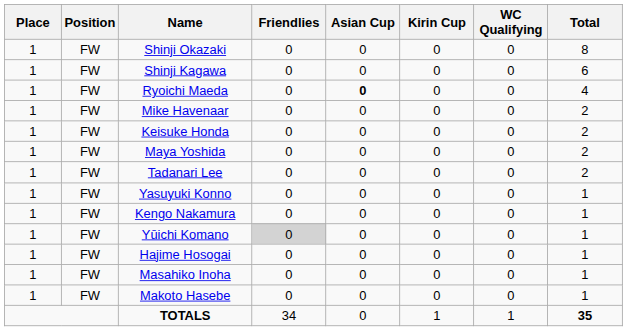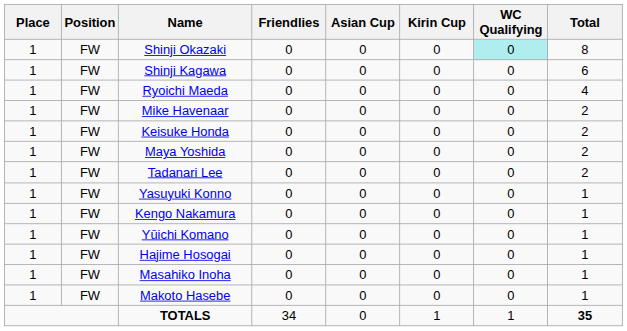(511, 50) no background -> (511, 50) paleturquoise background
(363, 91) bold -> (363, 91) normal
(289, 234) lightgrey background -> (289, 234) no background
